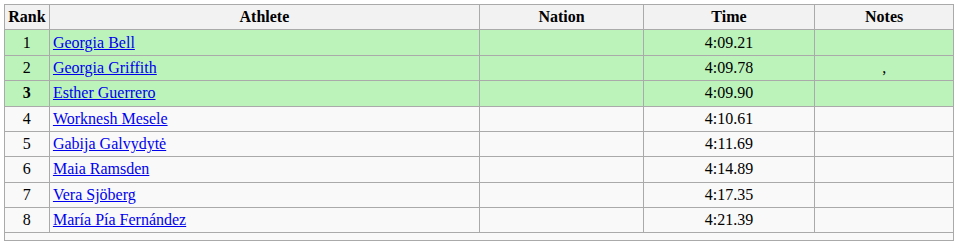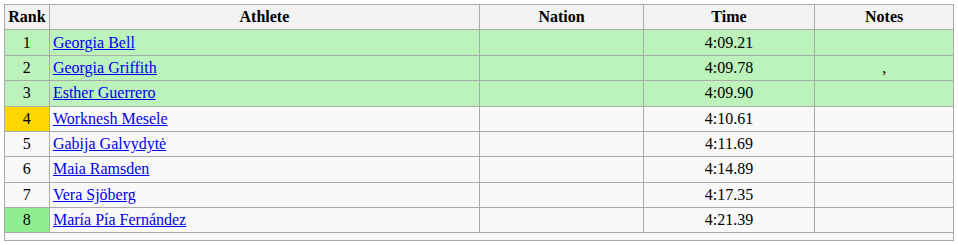(27, 93) bold -> (27, 93) normal
(27, 118) no background -> (27, 118) gold background
(27, 220) no background -> (27, 220) lightgreen background
